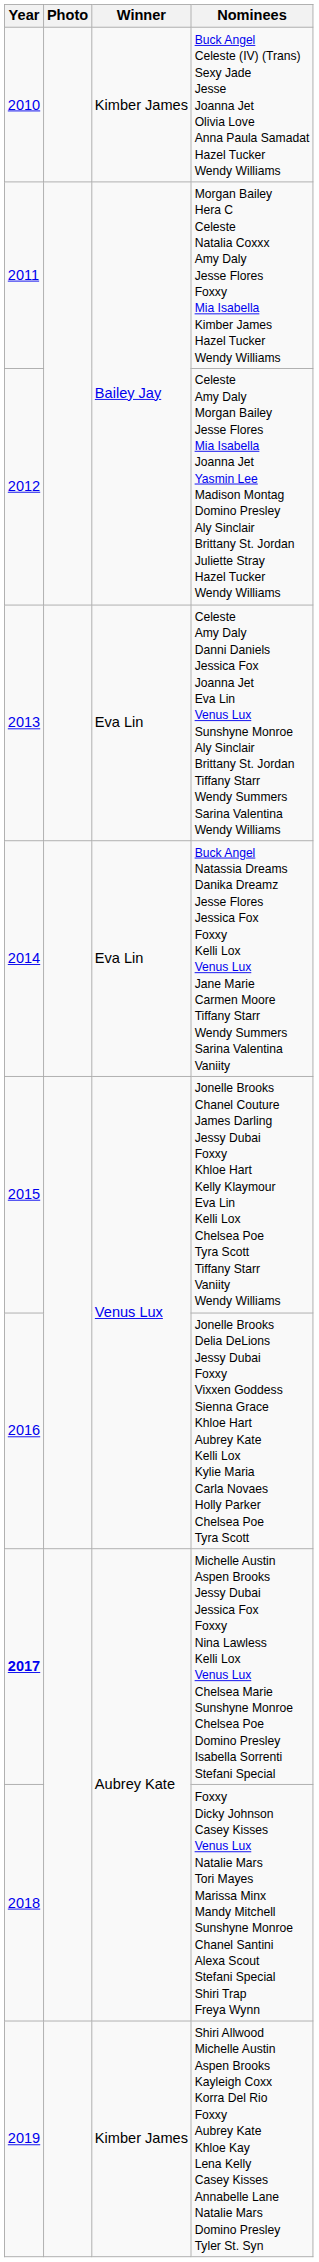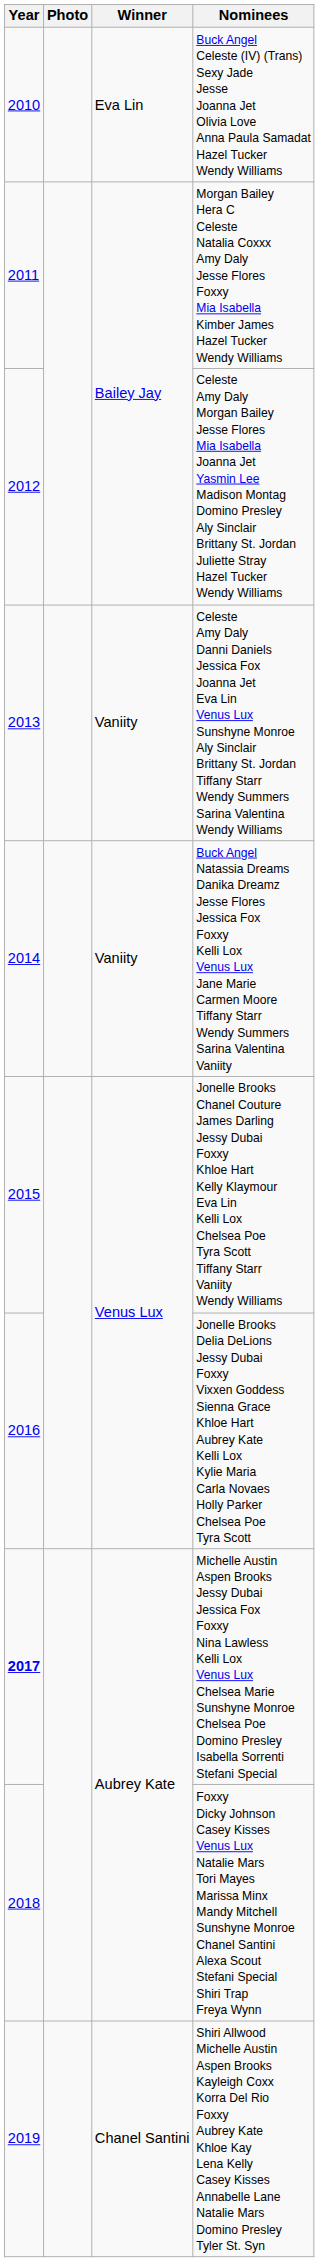(141, 104) Kimber James -> (119, 104) Eva Lin
(119, 722) Eva Lin -> (116, 722) Vaniity
(119, 958) Eva Lin -> (116, 958) Vaniity
(141, 2138) Kimber James -> (142, 2138) Chanel Santini
